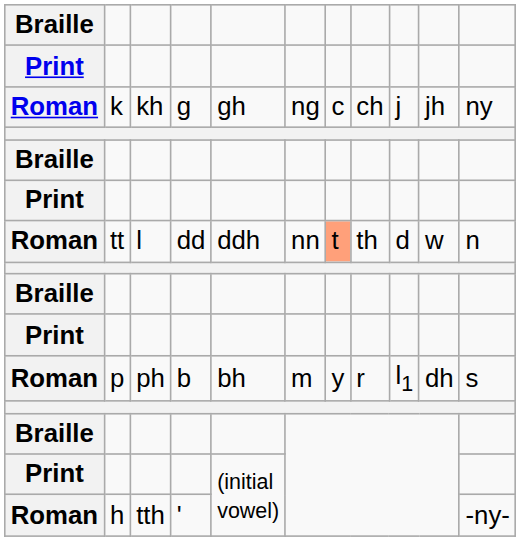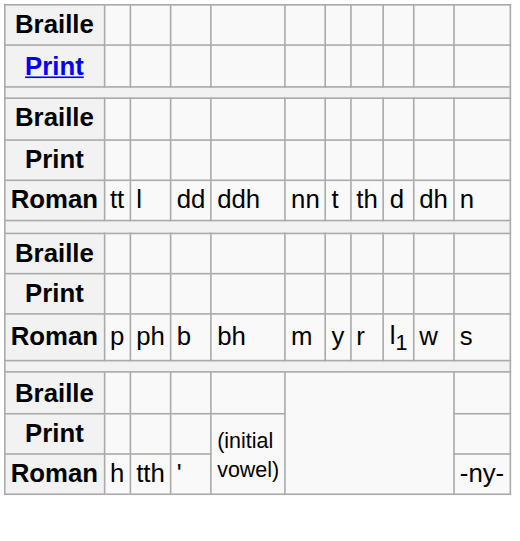- row: (54, 106)
(335, 241) lightsalmon background -> (335, 200) no background
(434, 241) w -> (434, 200) dh
(439, 378) dh -> (429, 337) w
